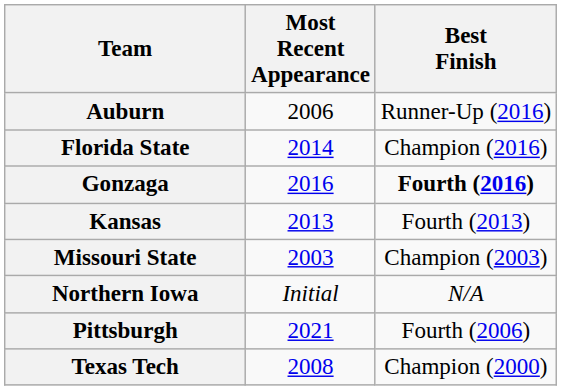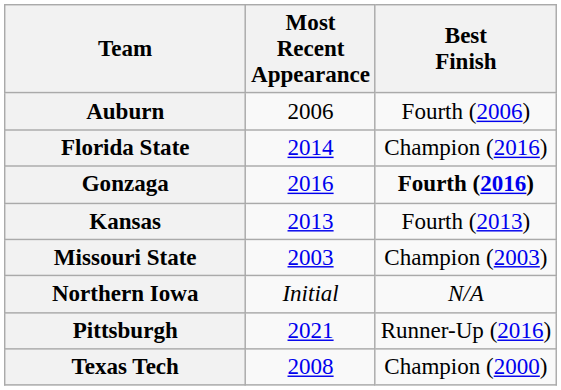(466, 111) Runner-Up (2016) -> (466, 111) Fourth (2006)
(466, 330) Fourth (2006) -> (466, 330) Runner-Up (2016)
